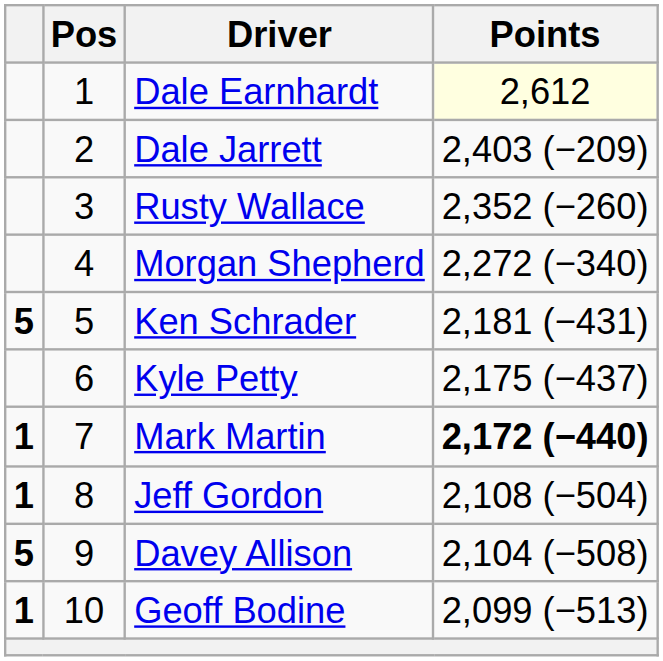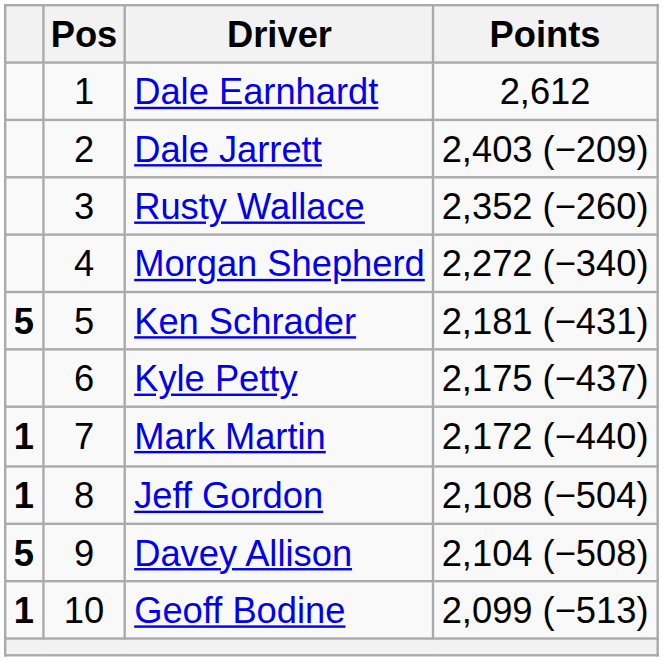(545, 92) lightyellow background -> (545, 92) no background
(545, 437) bold -> (545, 437) normal
